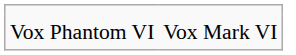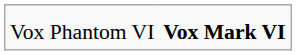(220, 31) normal -> (224, 31) bold
